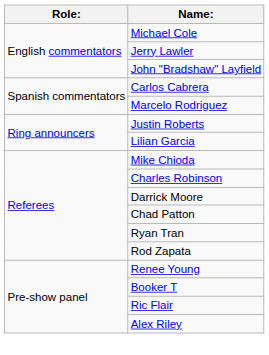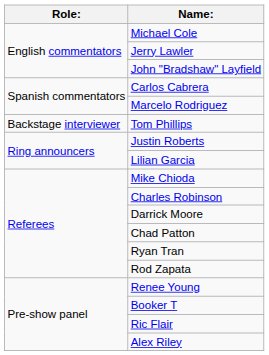+ row: (161, 123)
